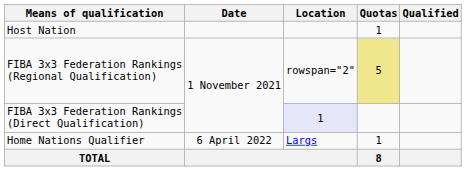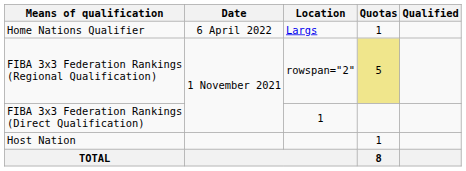rows swapped: (41, 30) <-> (76, 141)
(320, 118) lavender background -> (320, 118) no background
